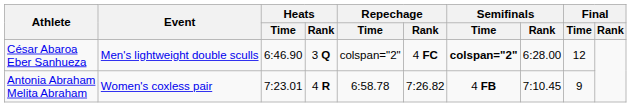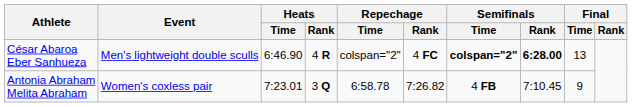(321, 56) 3 Q -> (321, 56) 4 R
(542, 56) normal -> (542, 56) bold
(579, 56) 12 -> (580, 56) 13
(321, 87) 4 R -> (321, 87) 3 Q
